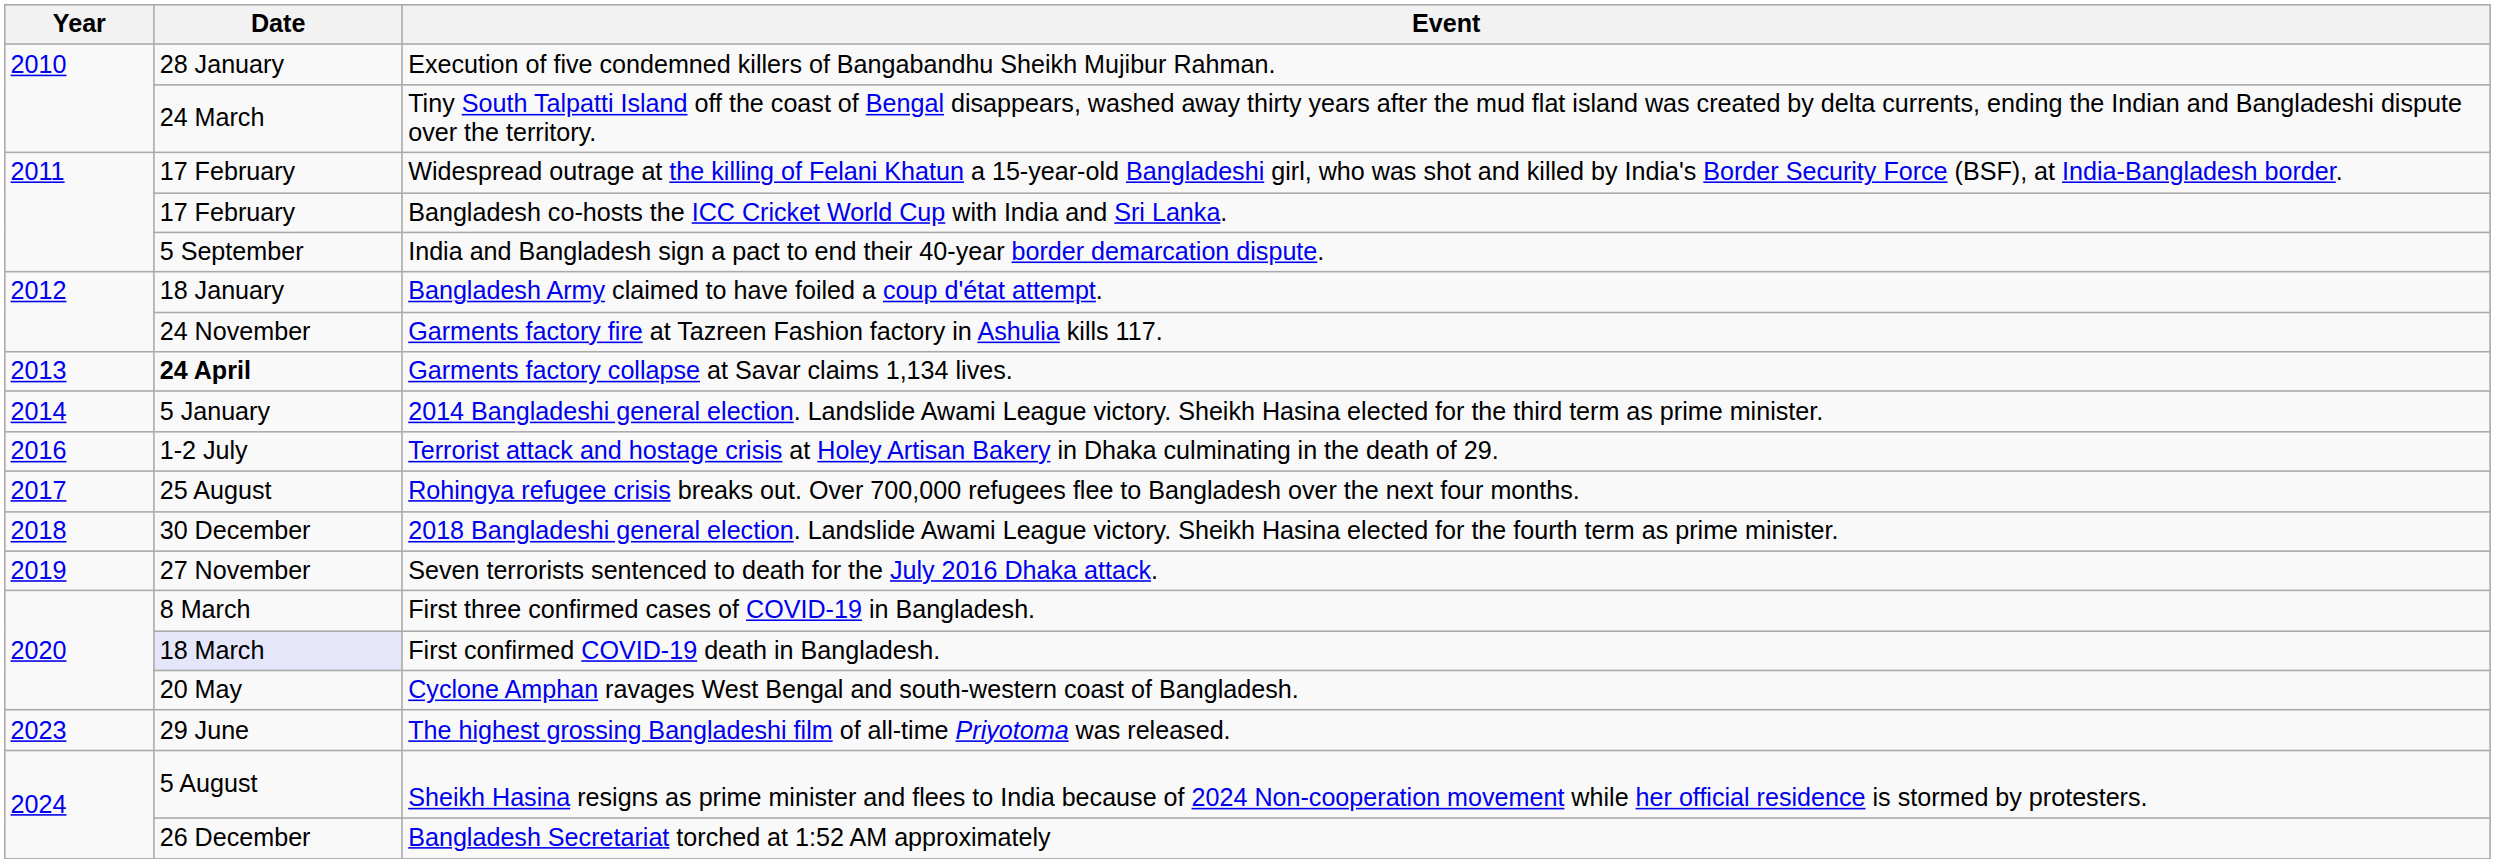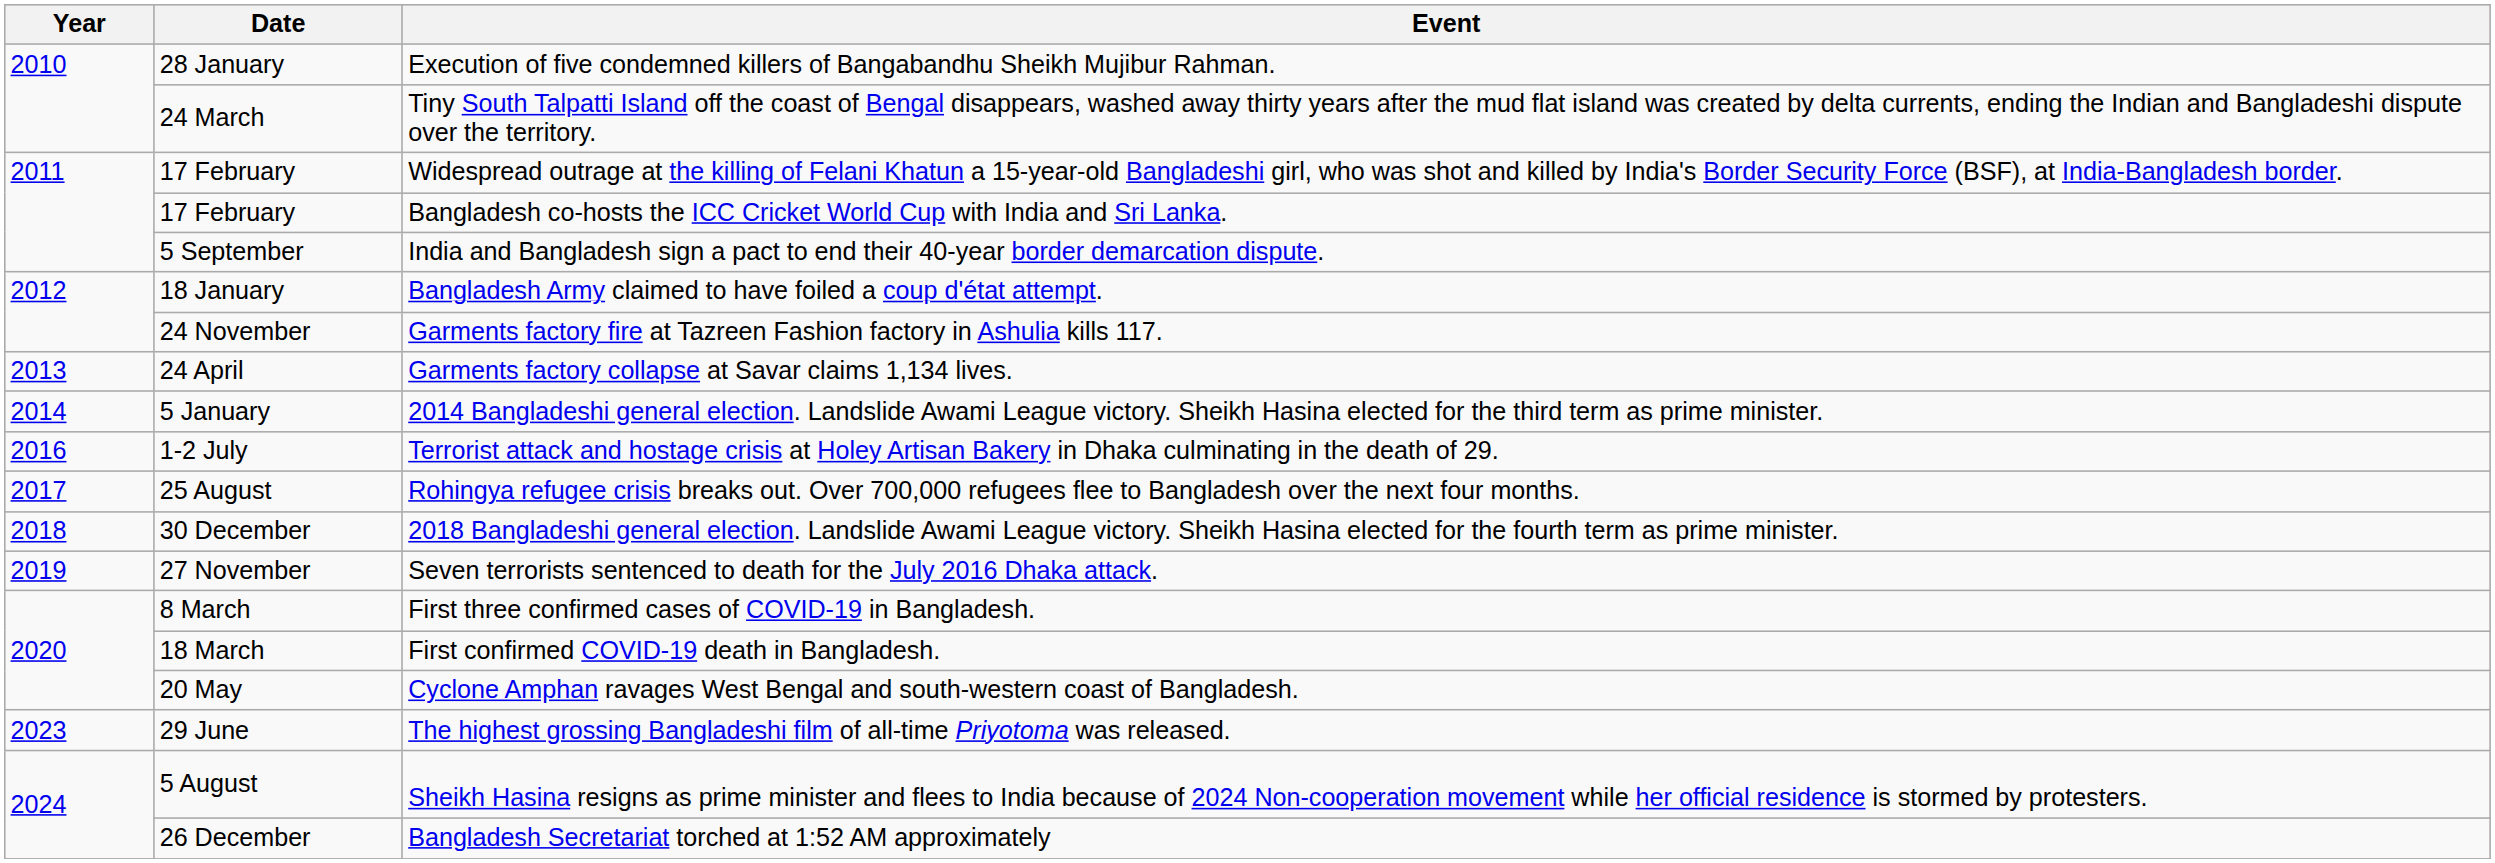(205, 371) bold -> (202, 371) normal
(212, 650) lavender background -> (212, 650) no background
